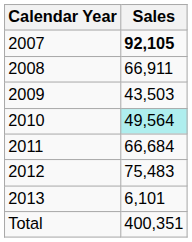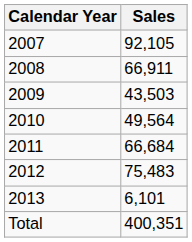(149, 43) bold -> (149, 43) normal
(149, 120) paleturquoise background -> (149, 120) no background
